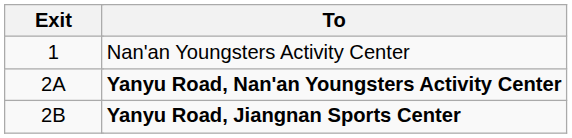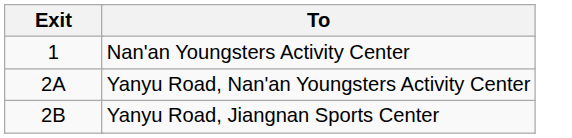(334, 84) bold -> (319, 84) normal
(284, 116) bold -> (273, 116) normal
